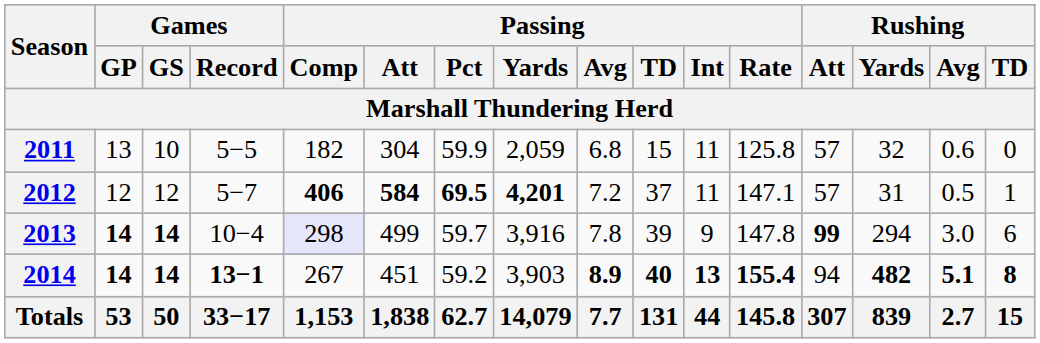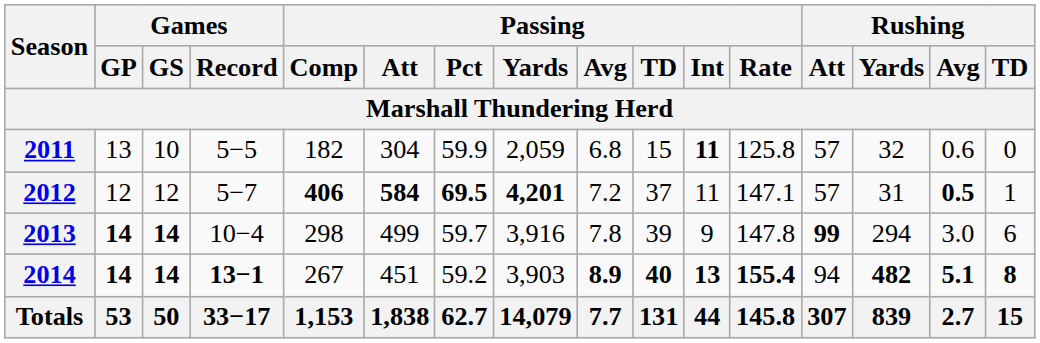(707, 150) normal -> (707, 150) bold
(958, 191) normal -> (958, 191) bold
(324, 233) lavender background -> (324, 233) no background
